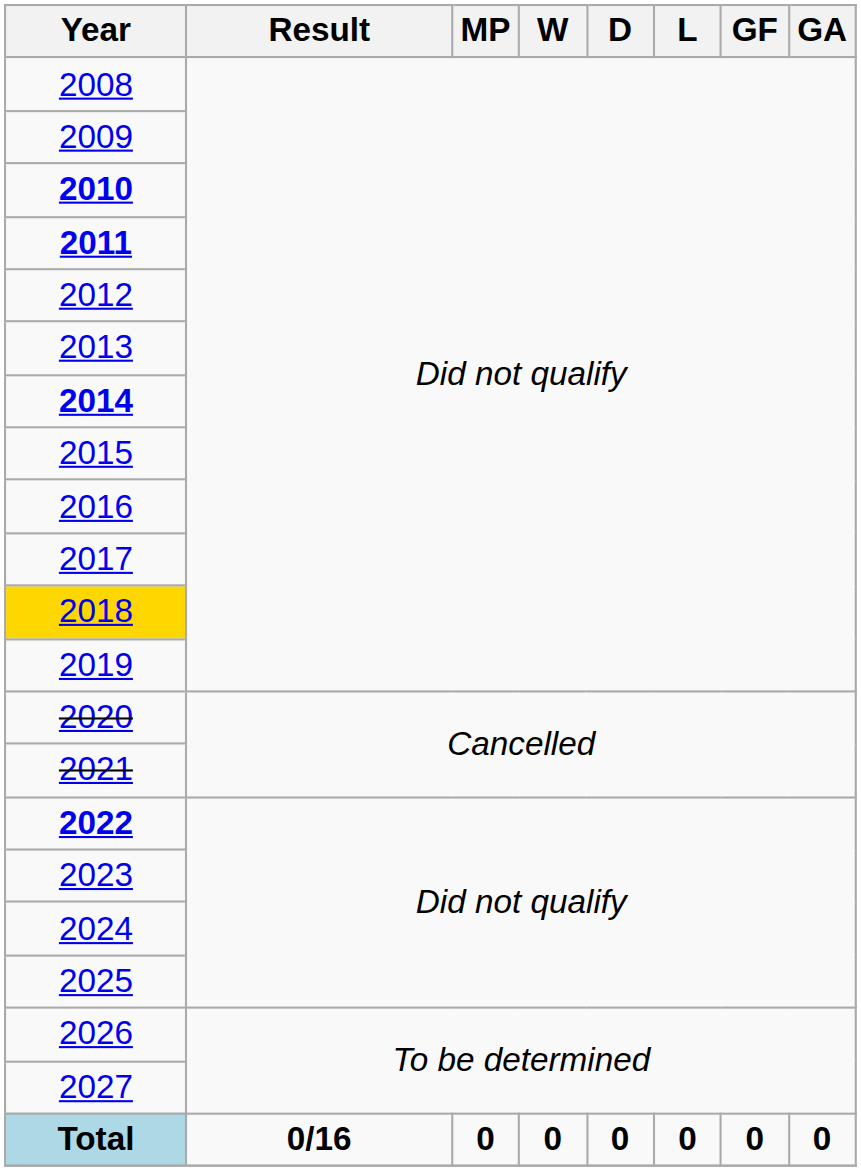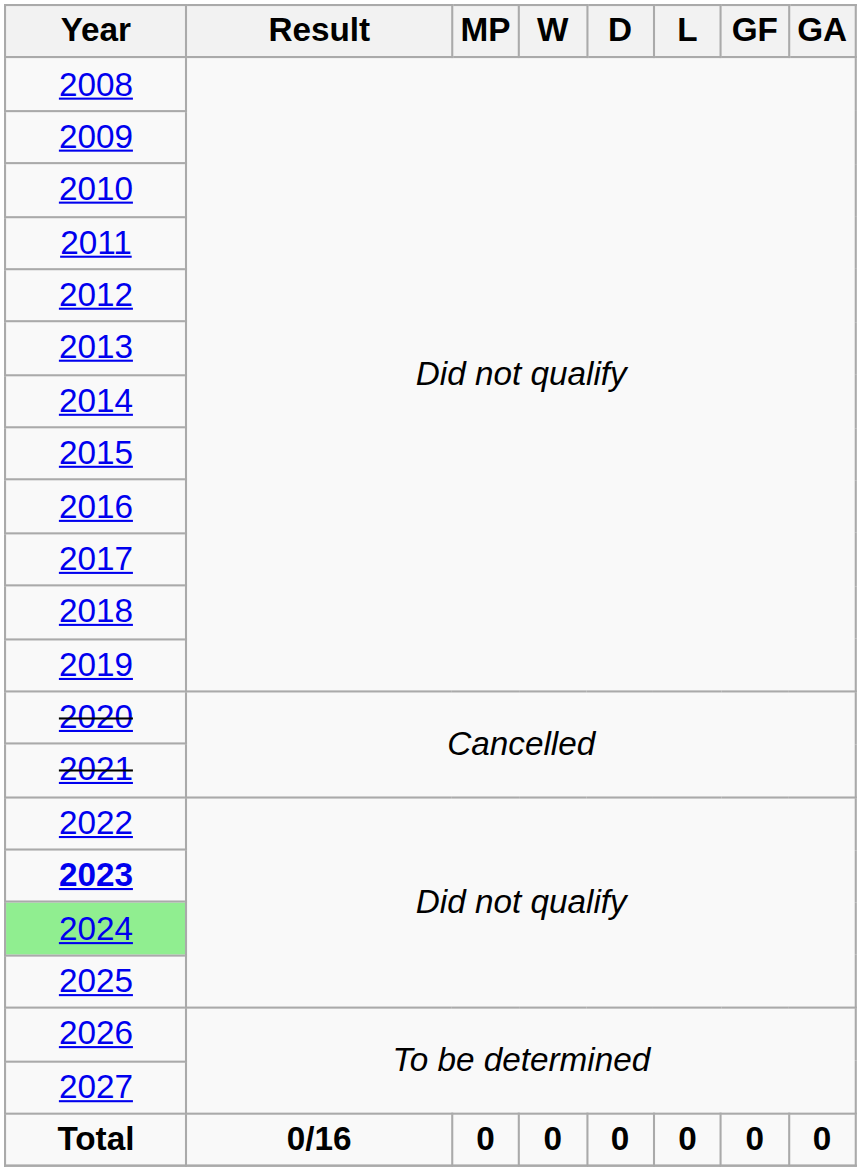(96, 189) bold -> (96, 189) normal
(96, 242) bold -> (96, 242) normal
(96, 400) bold -> (96, 400) normal
(96, 611) gold background -> (96, 611) no background
(96, 822) bold -> (96, 822) normal
(96, 875) normal -> (96, 875) bold
(96, 928) no background -> (96, 928) lightgreen background
(96, 1139) lightblue background -> (96, 1139) no background
